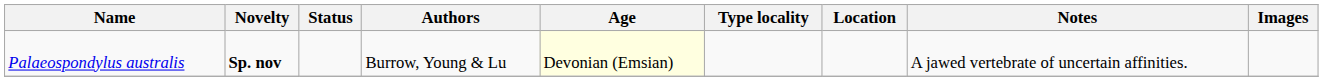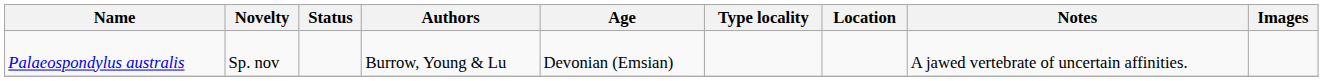(255, 62) bold -> (254, 62) normal
(608, 62) lightyellow background -> (608, 62) no background
